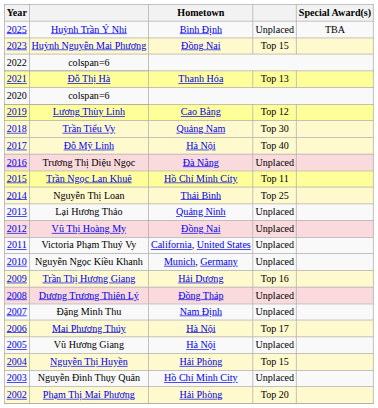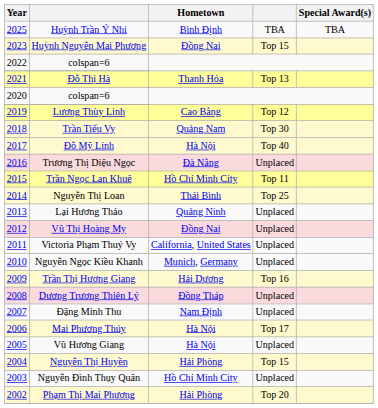(275, 29) Unplaced -> (275, 29) TBA
